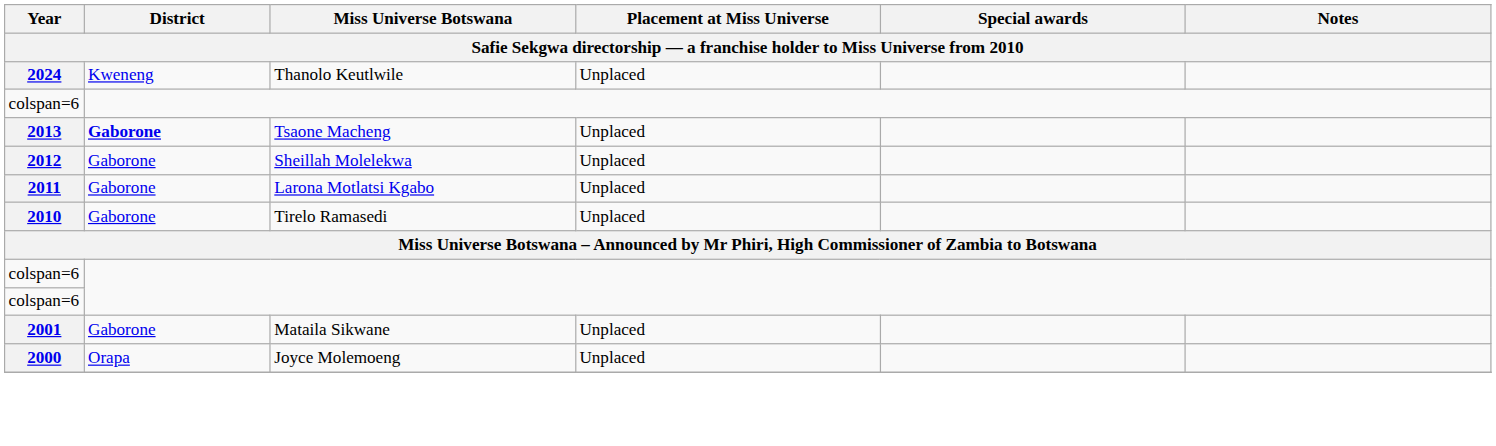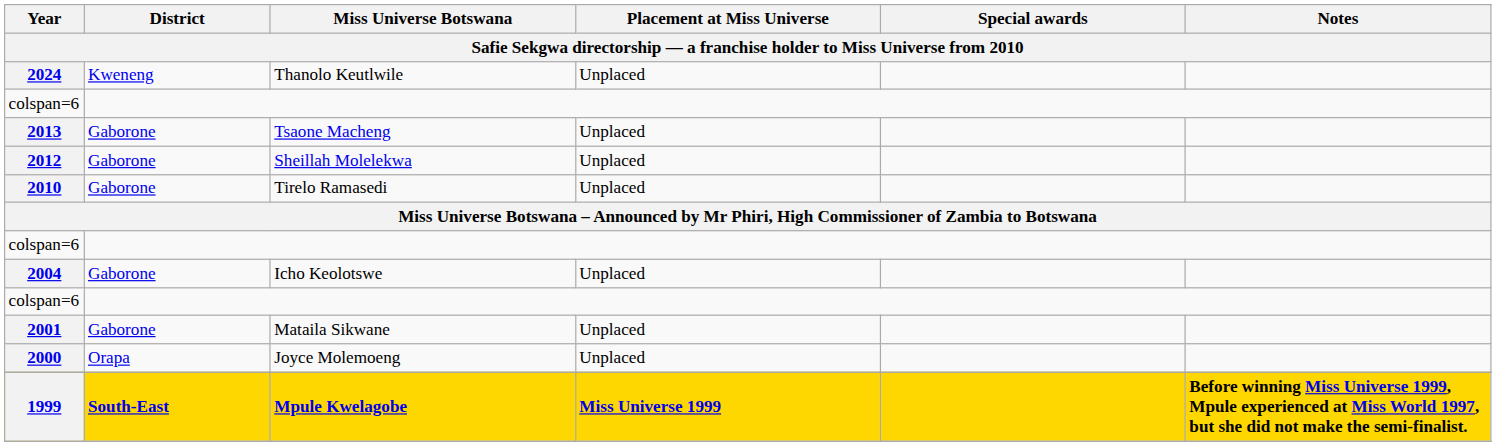(125, 132) bold -> (122, 132) normal
- row: (44, 188)
+ row: (44, 273)
+ row: (44, 406)
